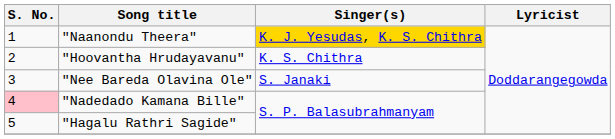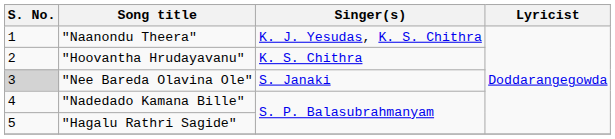(370, 37) gold background -> (370, 37) no background
(12, 80) no background -> (12, 80) lightgrey background
(12, 102) pink background -> (12, 102) no background
